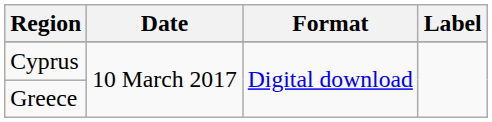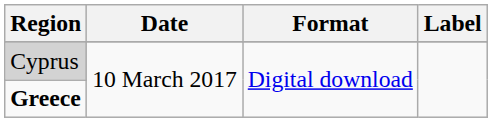(44, 60) no background -> (44, 60) lightgrey background
(44, 98) normal -> (45, 98) bold
